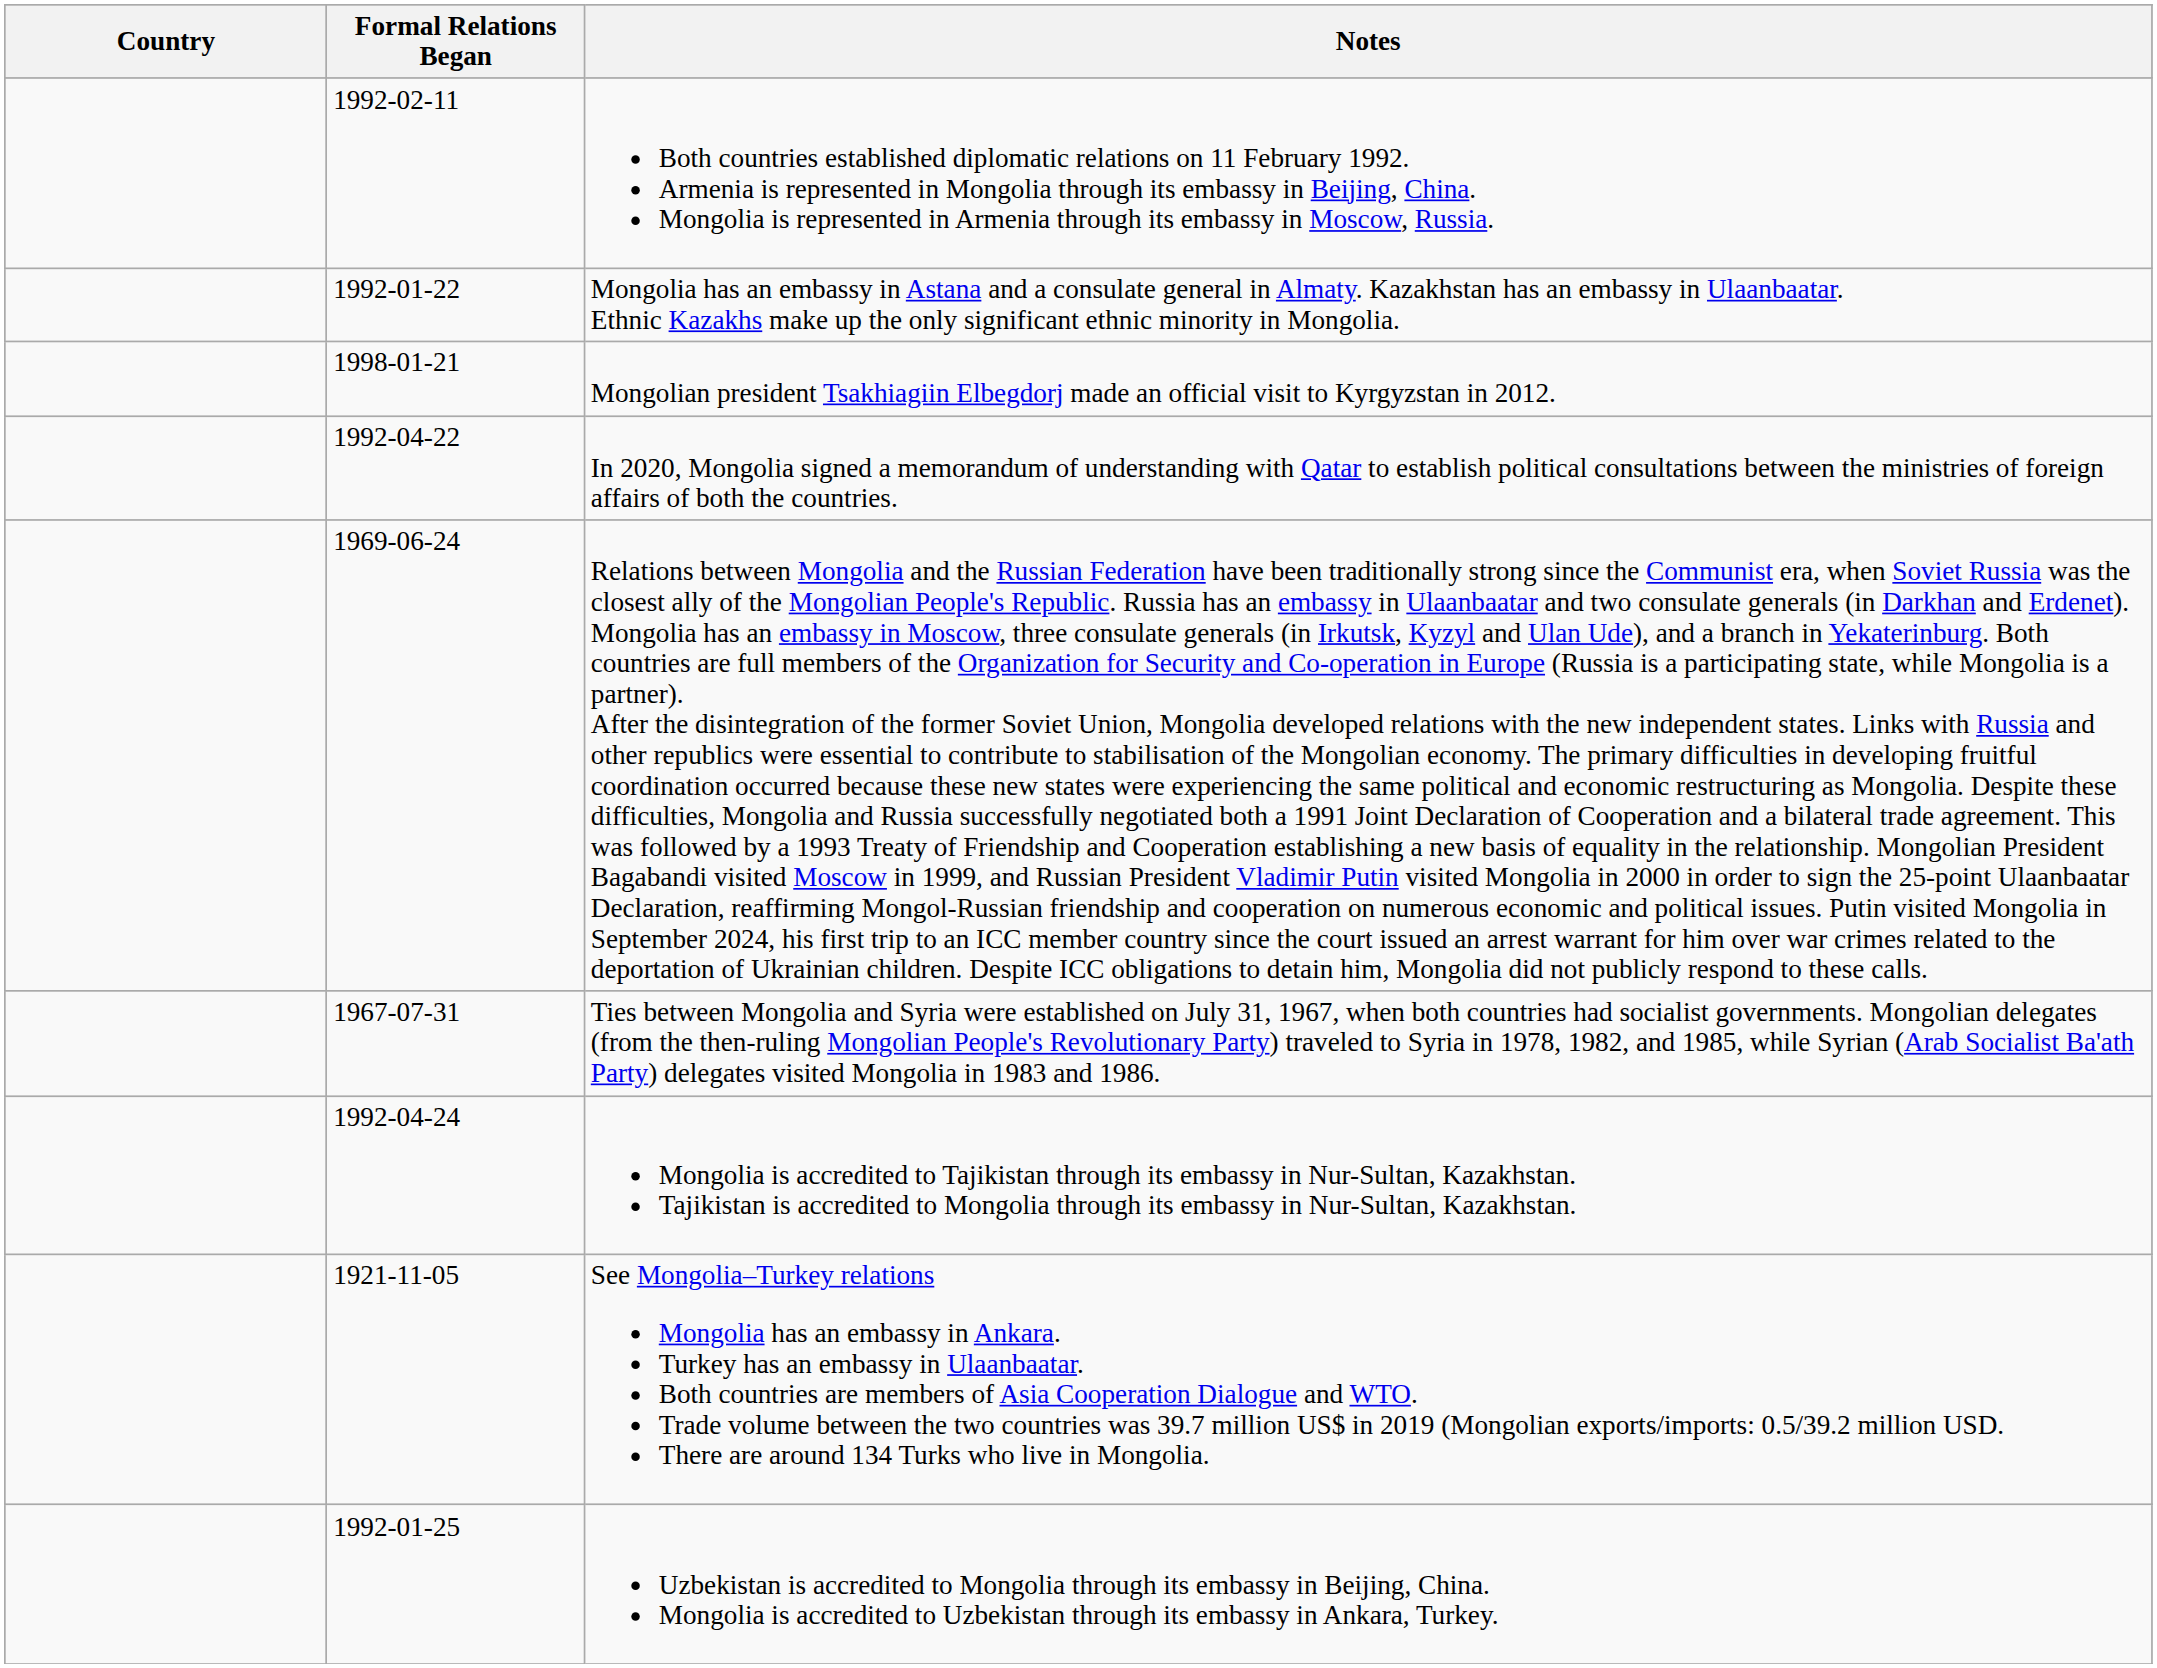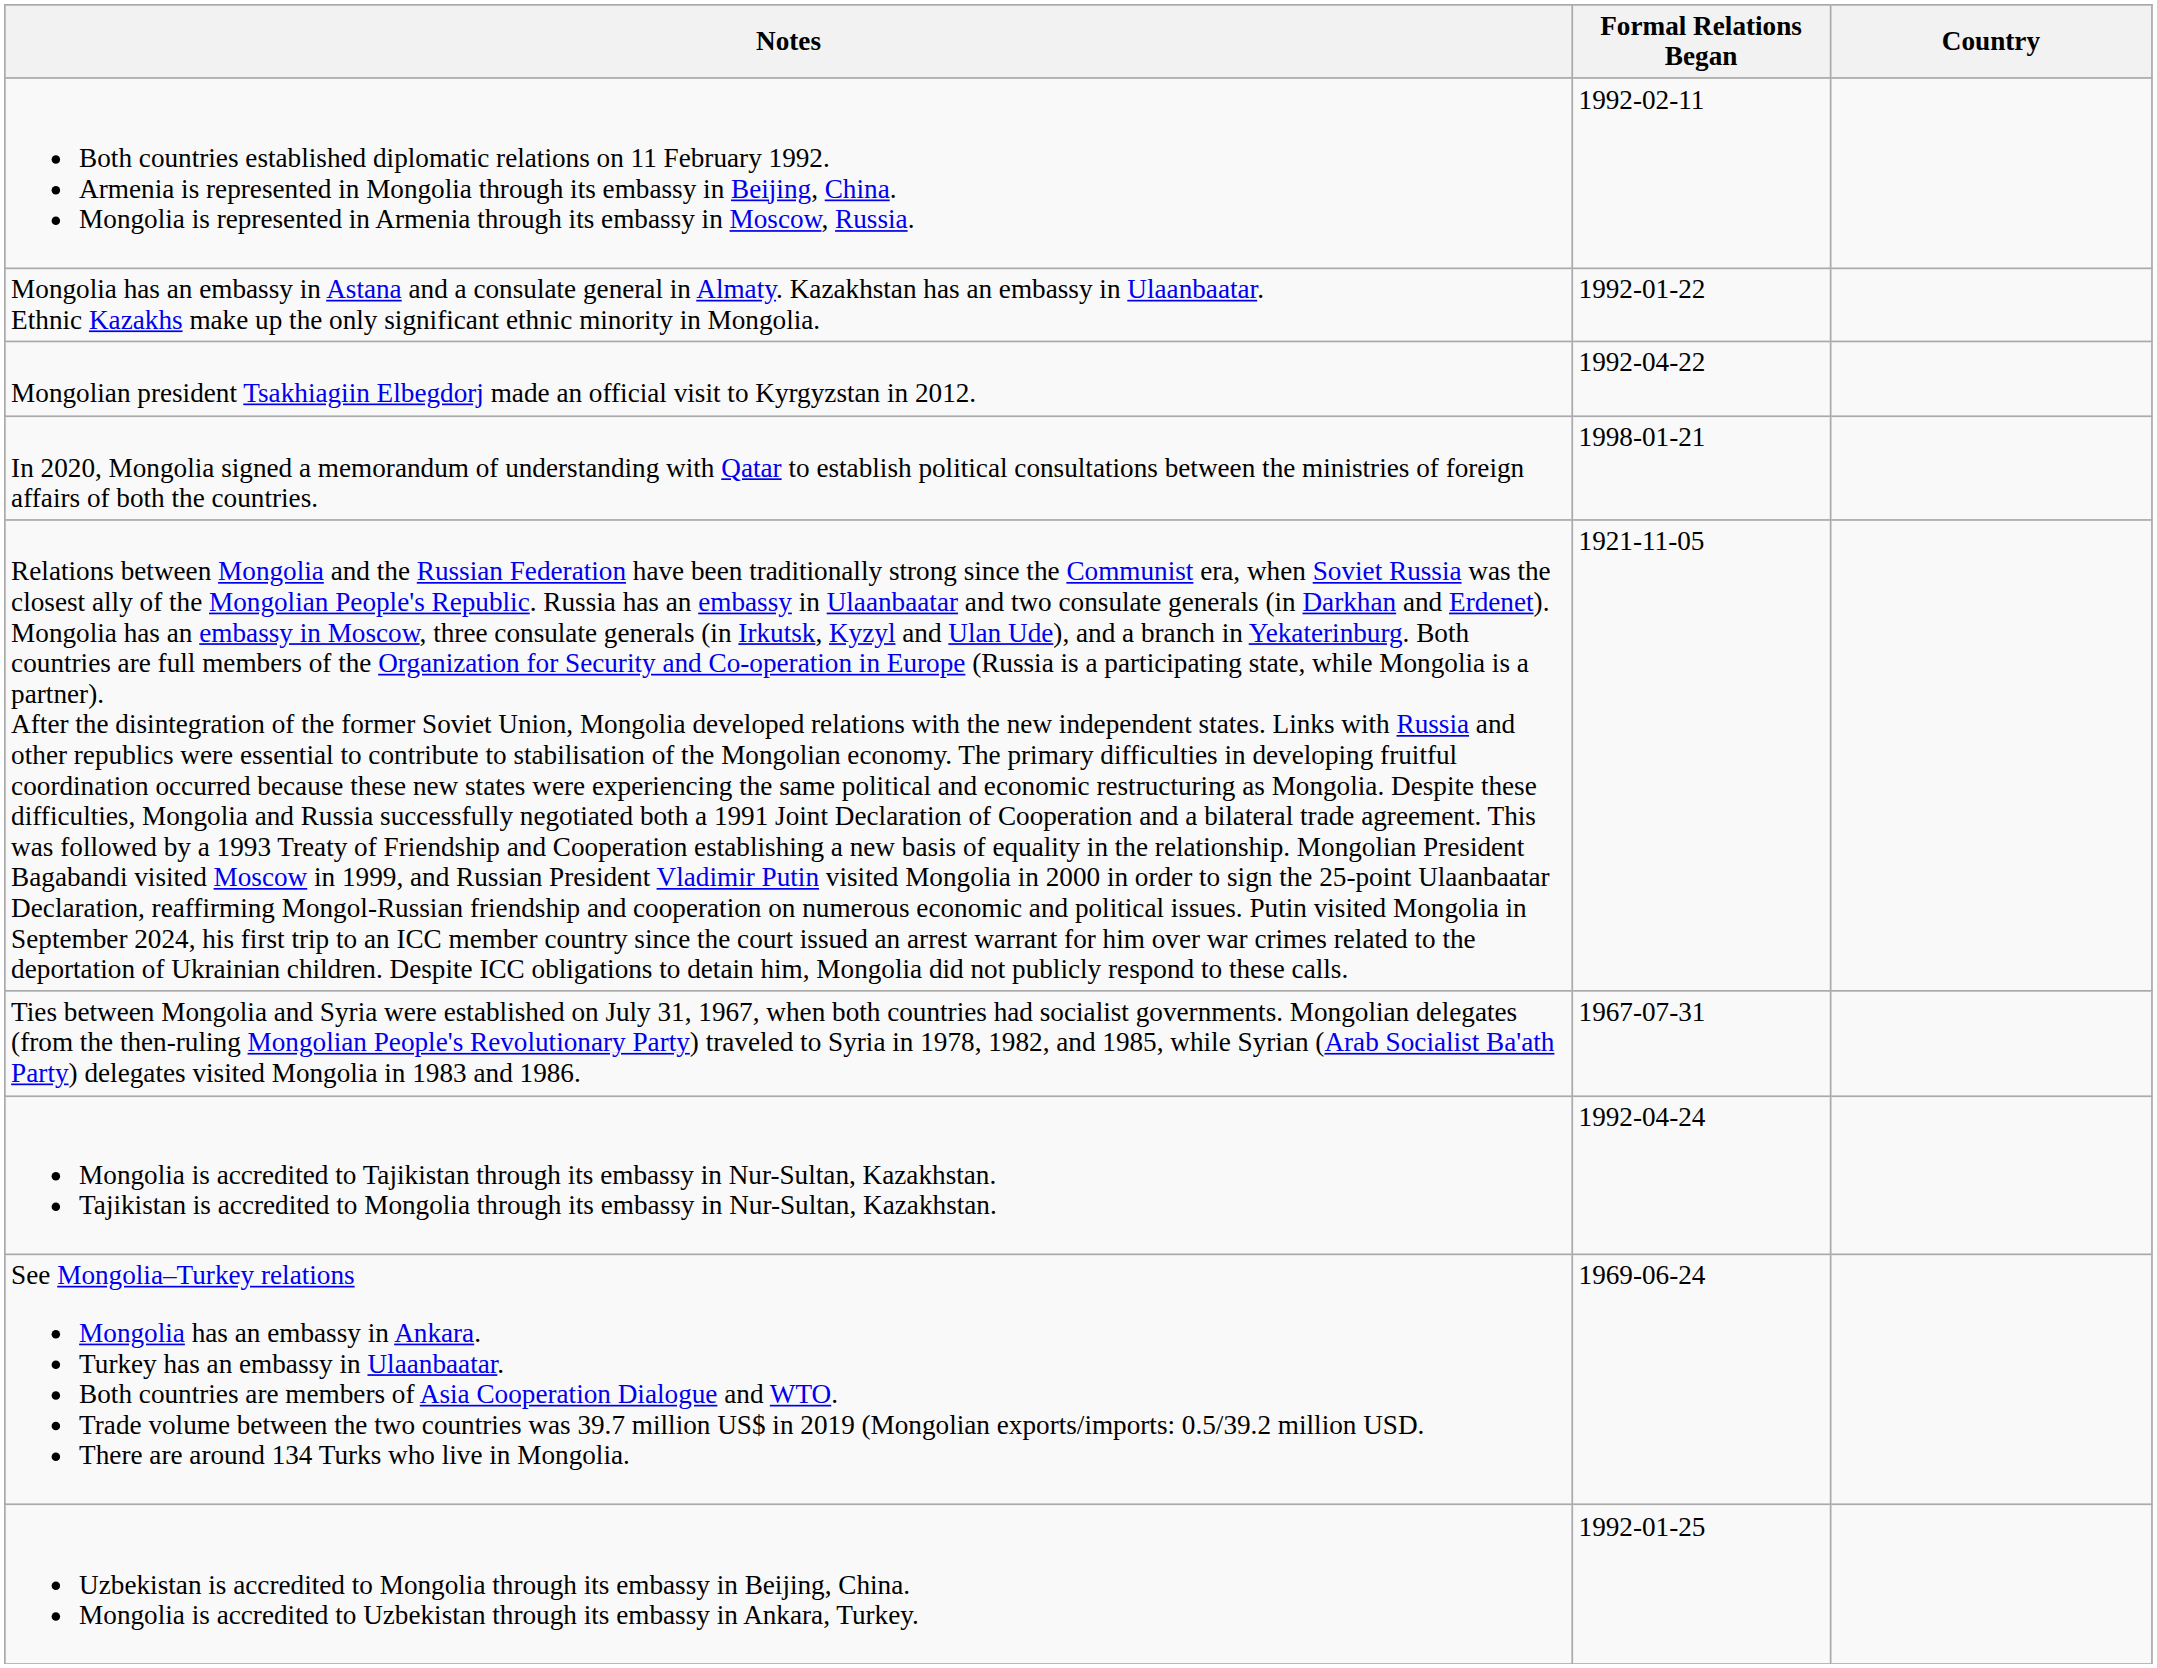columns swapped: (166, 41) <-> (1368, 41)
(397, 362) 1998-01-21 -> (1642, 362) 1992-04-22
(397, 436) 1992-04-22 -> (1642, 436) 1998-01-21
(397, 540) 1969-06-24 -> (1641, 540) 1921-11-05
(396, 1275) 1921-11-05 -> (1642, 1275) 1969-06-24
